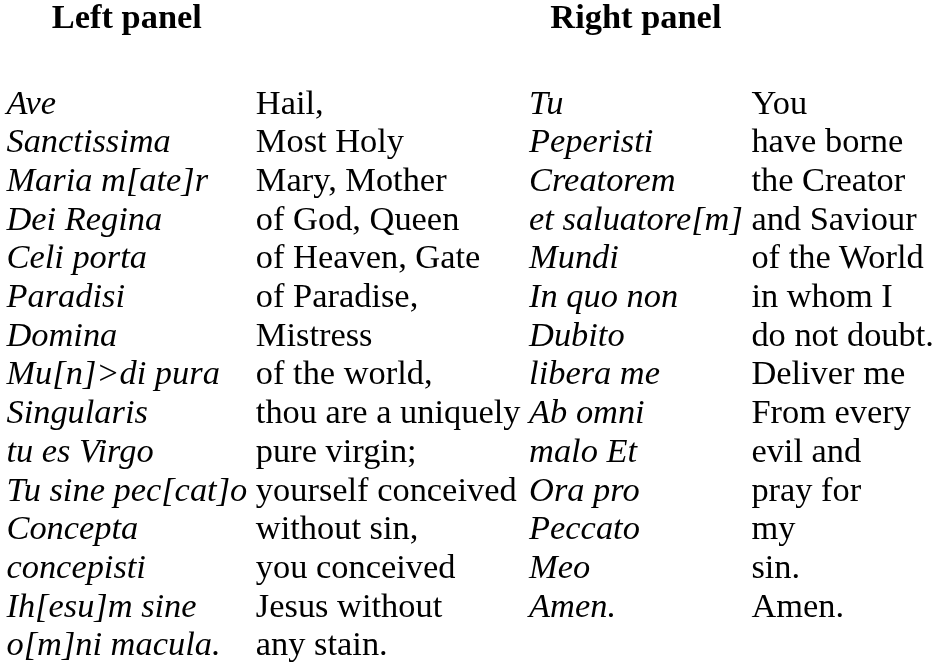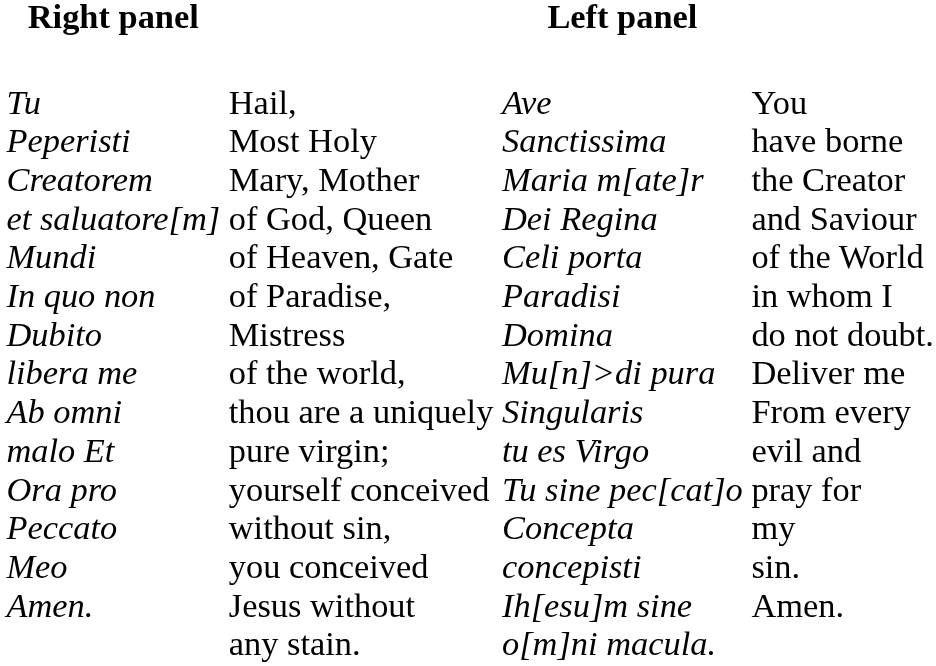columns swapped: (127, 16) <-> (636, 16)
